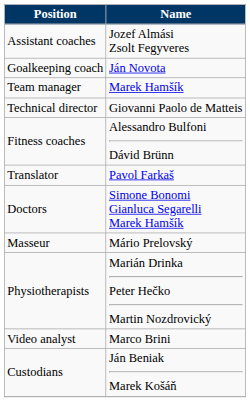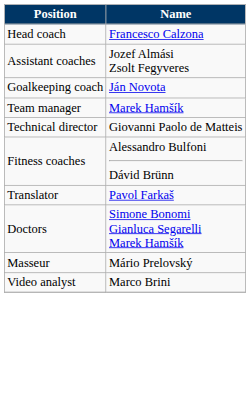+ row: (37, 34)
- row: (48, 290)
- row: (35, 372)
